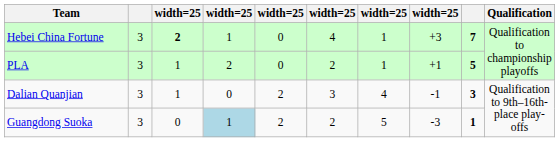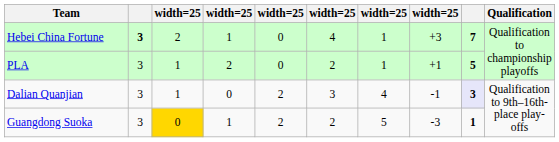(140, 37) normal -> (140, 37) bold
(178, 37) bold -> (178, 37) normal
(473, 94) no background -> (473, 94) lavender background
(178, 122) no background -> (178, 122) gold background
(229, 122) lightblue background -> (229, 122) no background
